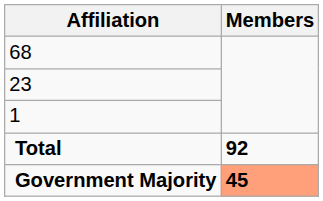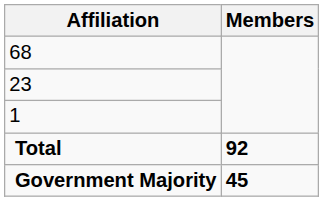(237, 180) lightsalmon background -> (237, 180) no background
